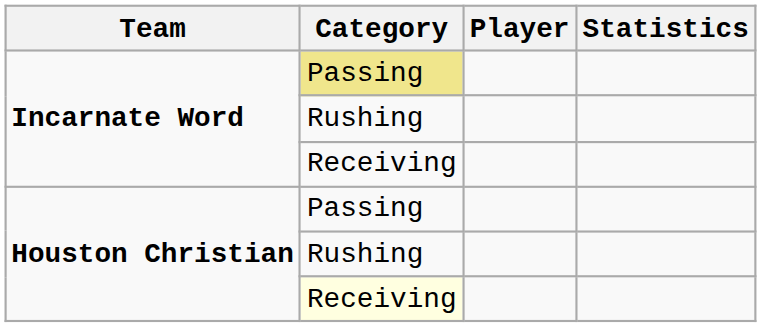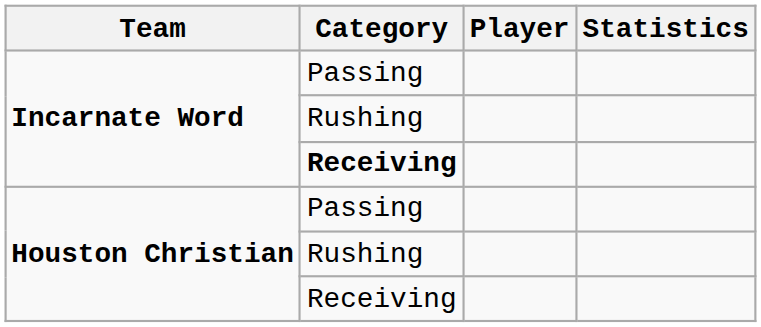(365, 73) khaki background -> (365, 73) no background
(382, 164) normal -> (382, 164) bold
(382, 299) lightyellow background -> (382, 299) no background
